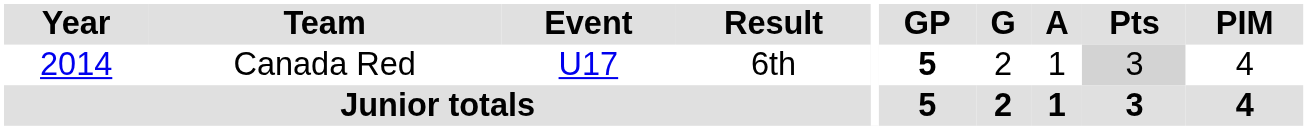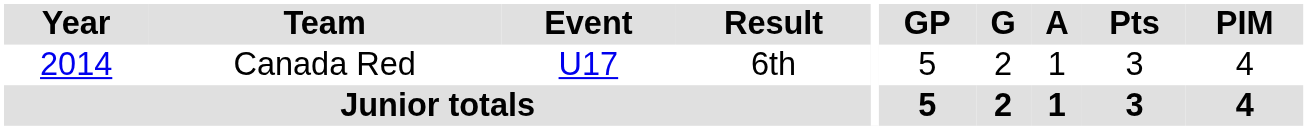(927, 64) bold -> (927, 64) normal
(1135, 64) lightgrey background -> (1135, 64) no background
